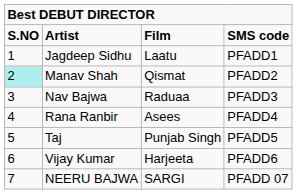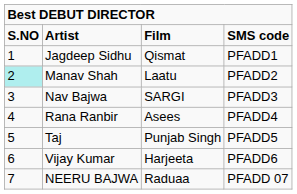(160, 55) Laatu -> (165, 55) Qismat
(165, 76) Qismat -> (160, 76) Laatu
(167, 96) Raduaa -> (164, 96) SARGI
(164, 179) SARGI -> (167, 179) Raduaa
